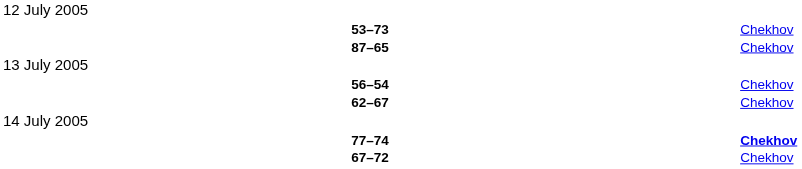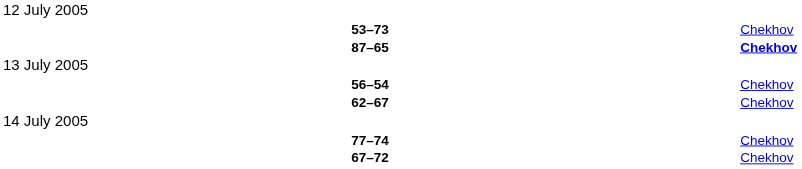(767, 47) normal -> (769, 47) bold
(769, 140) bold -> (767, 140) normal
